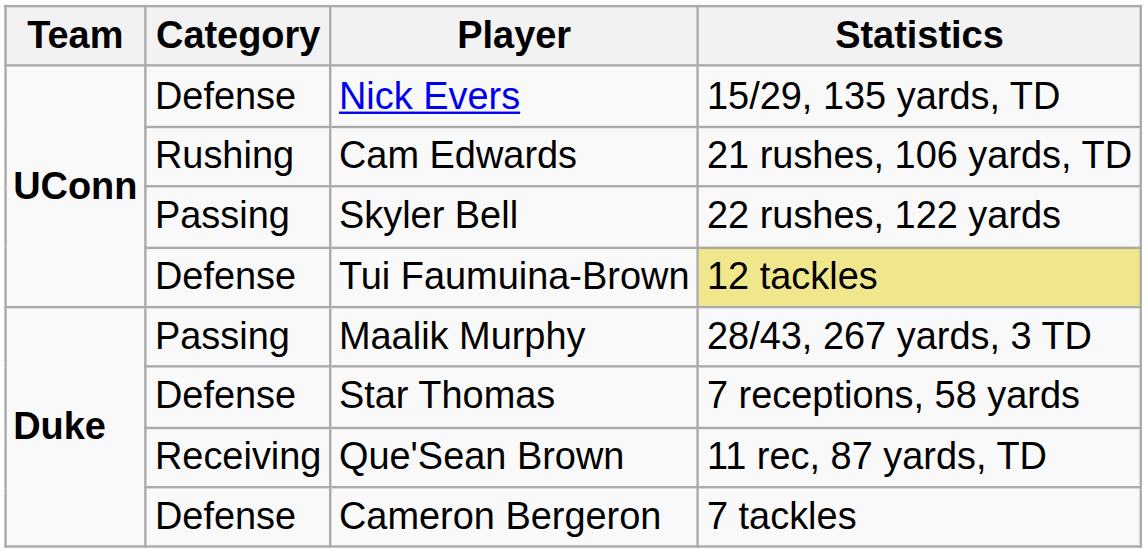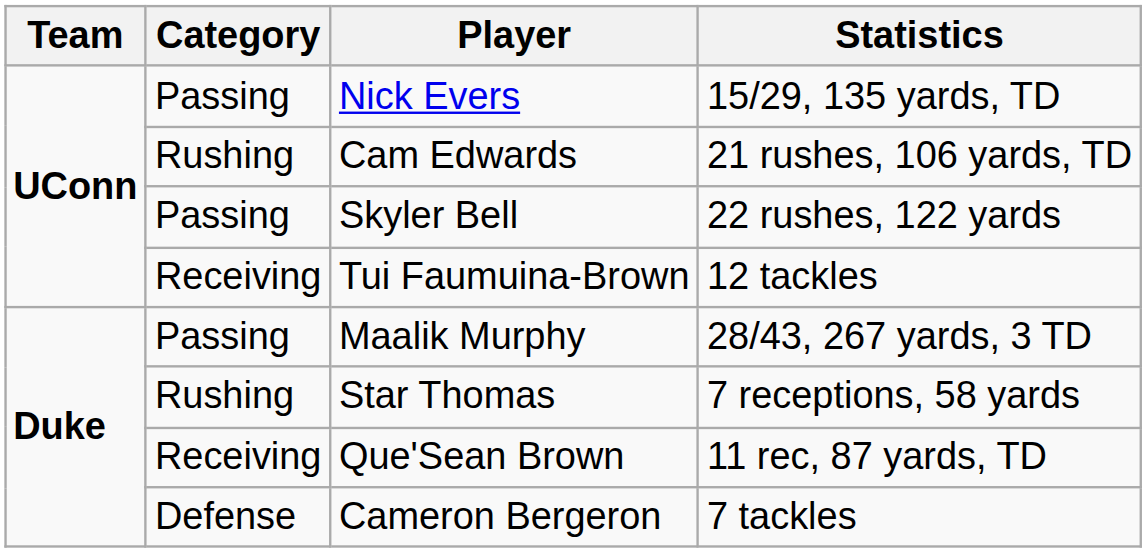(226, 95) Defense -> (222, 95) Passing
(226, 276) Defense -> (238, 276) Receiving
(792, 276) khaki background -> (792, 276) no background
(226, 396) Defense -> (224, 396) Rushing
